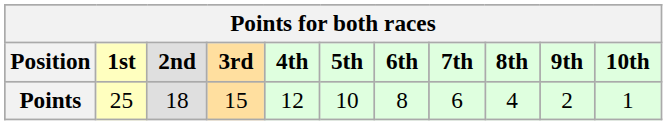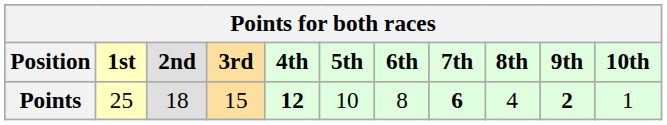(292, 100) normal -> (292, 100) bold
(457, 100) normal -> (457, 100) bold
(567, 100) normal -> (567, 100) bold
